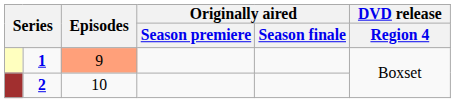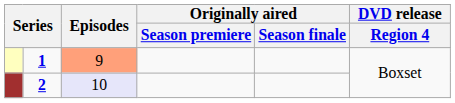(99, 85) no background -> (99, 85) lavender background
